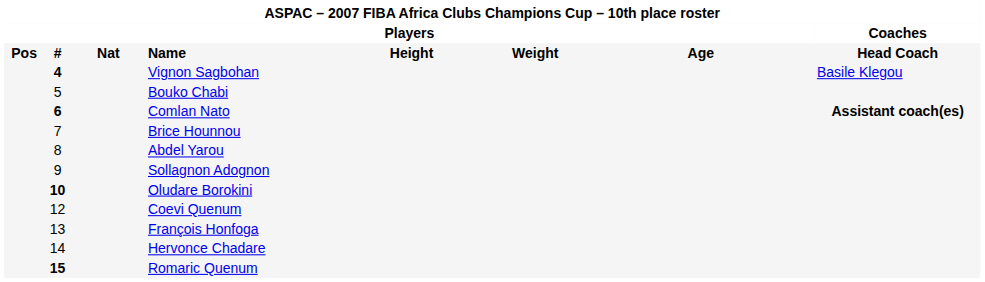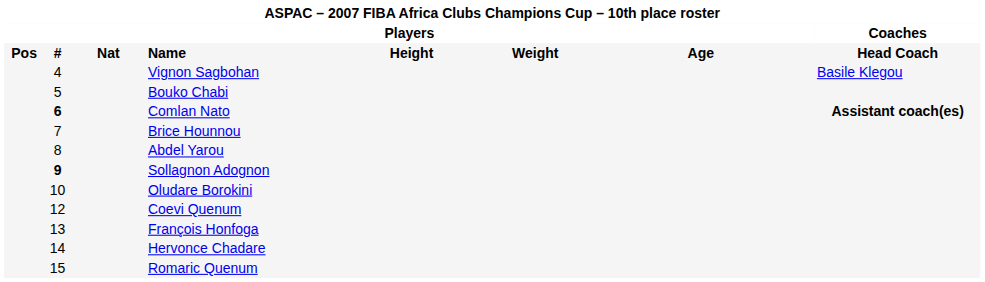(58, 72) bold -> (58, 72) normal
(58, 170) normal -> (58, 170) bold
(58, 190) bold -> (58, 190) normal
(58, 268) bold -> (58, 268) normal
